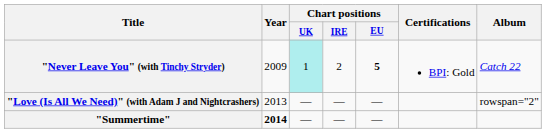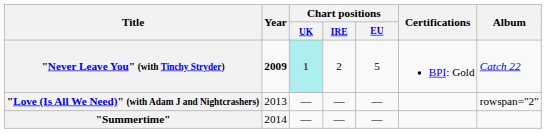(276, 66) normal -> (276, 66) bold
(377, 66) bold -> (377, 66) normal
(276, 119) bold -> (276, 119) normal
